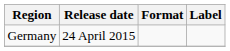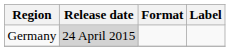(99, 35) no background -> (99, 35) lightgrey background
